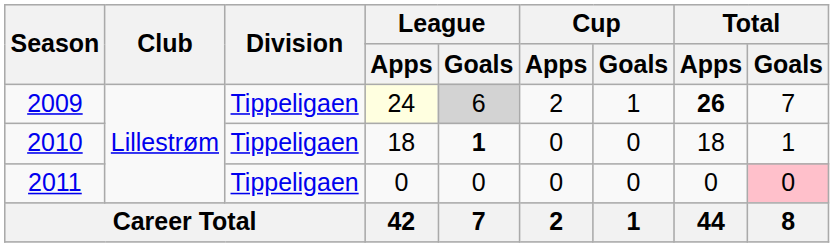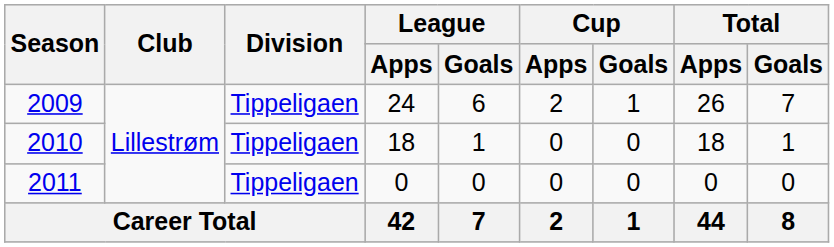(401, 103) lightyellow background -> (401, 103) no background
(479, 103) lightgrey background -> (479, 103) no background
(711, 103) bold -> (711, 103) normal
(479, 143) bold -> (479, 143) normal
(788, 182) pink background -> (788, 182) no background
